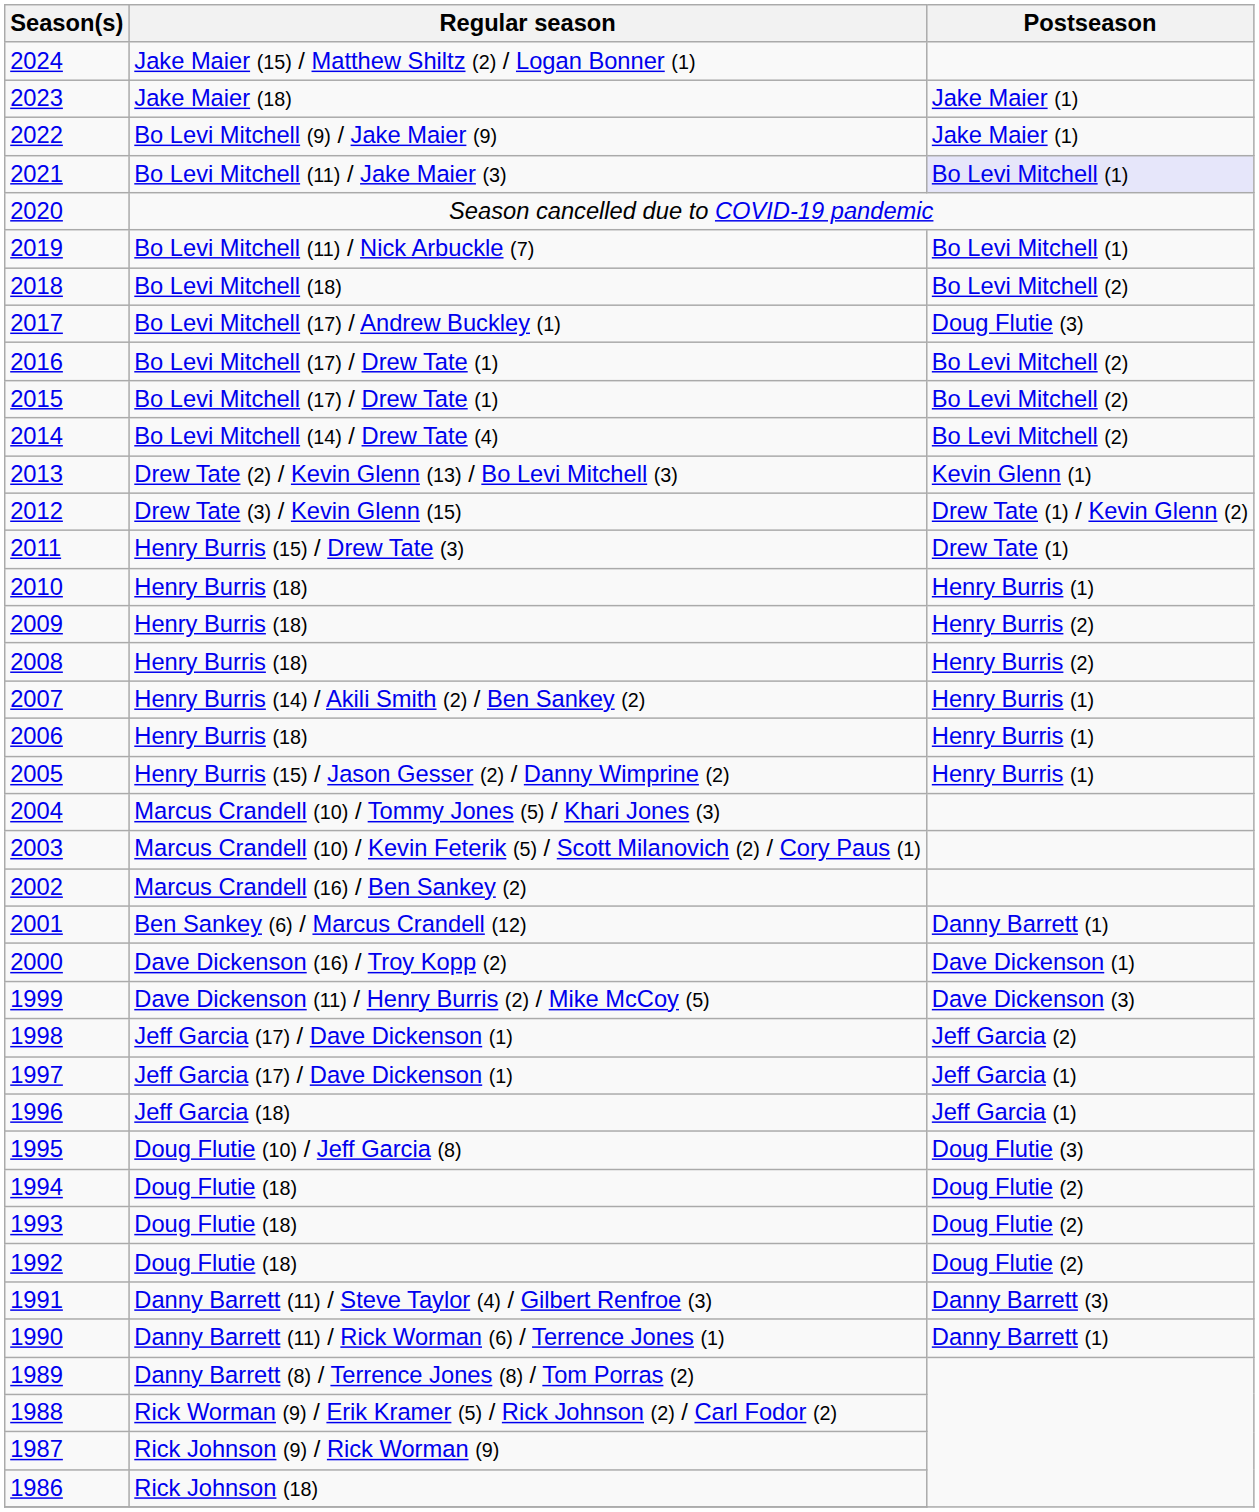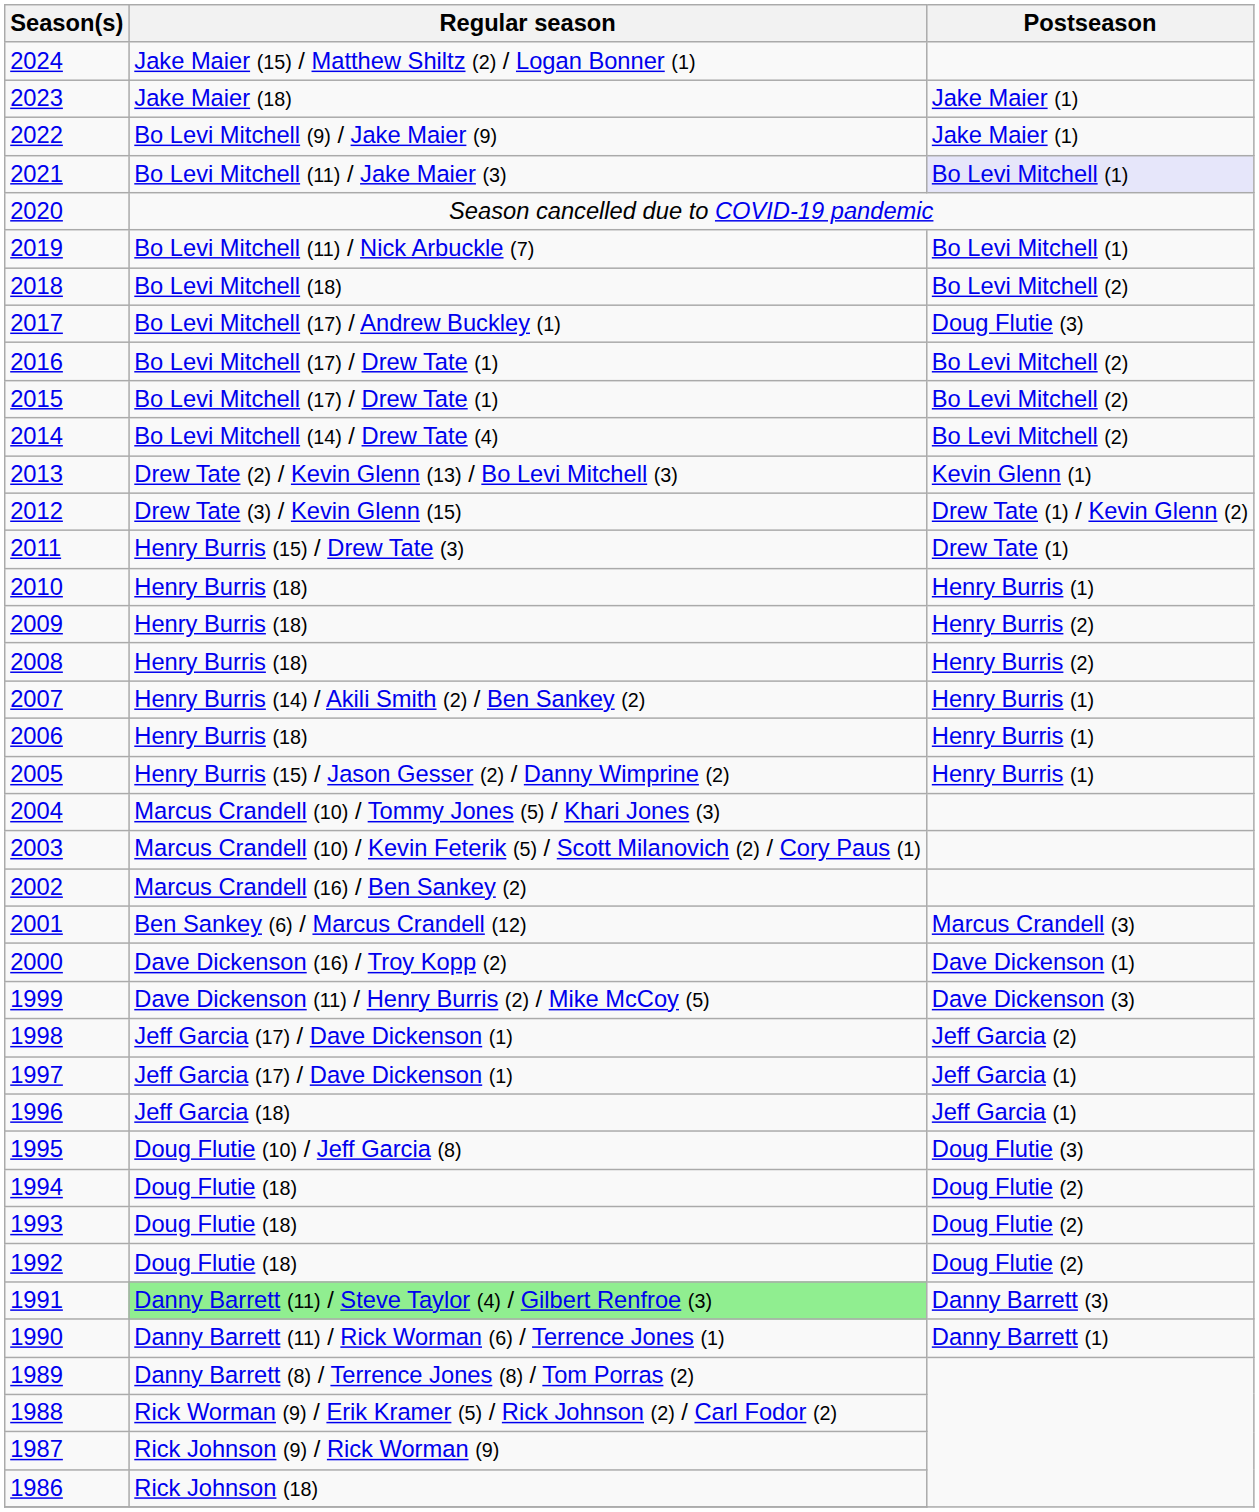(1020, 924) Danny Barrett (1) -> (1033, 924) Marcus Crandell (3)
(423, 1300) no background -> (423, 1300) lightgreen background
